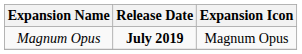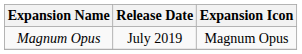(155, 37) bold -> (155, 37) normal
